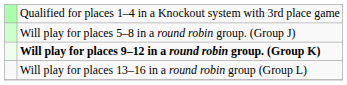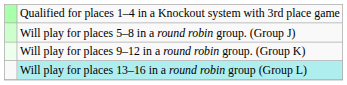(170, 51) bold -> (163, 51) normal
(163, 70) no background -> (163, 70) paleturquoise background
